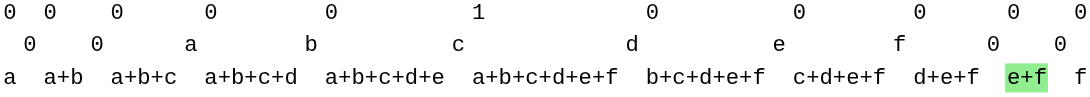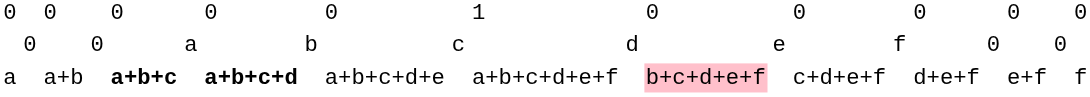(144, 78) normal -> (144, 78) bold
(251, 78) normal -> (251, 78) bold
(706, 78) no background -> (706, 78) pink background
(1027, 78) lightgreen background -> (1027, 78) no background
